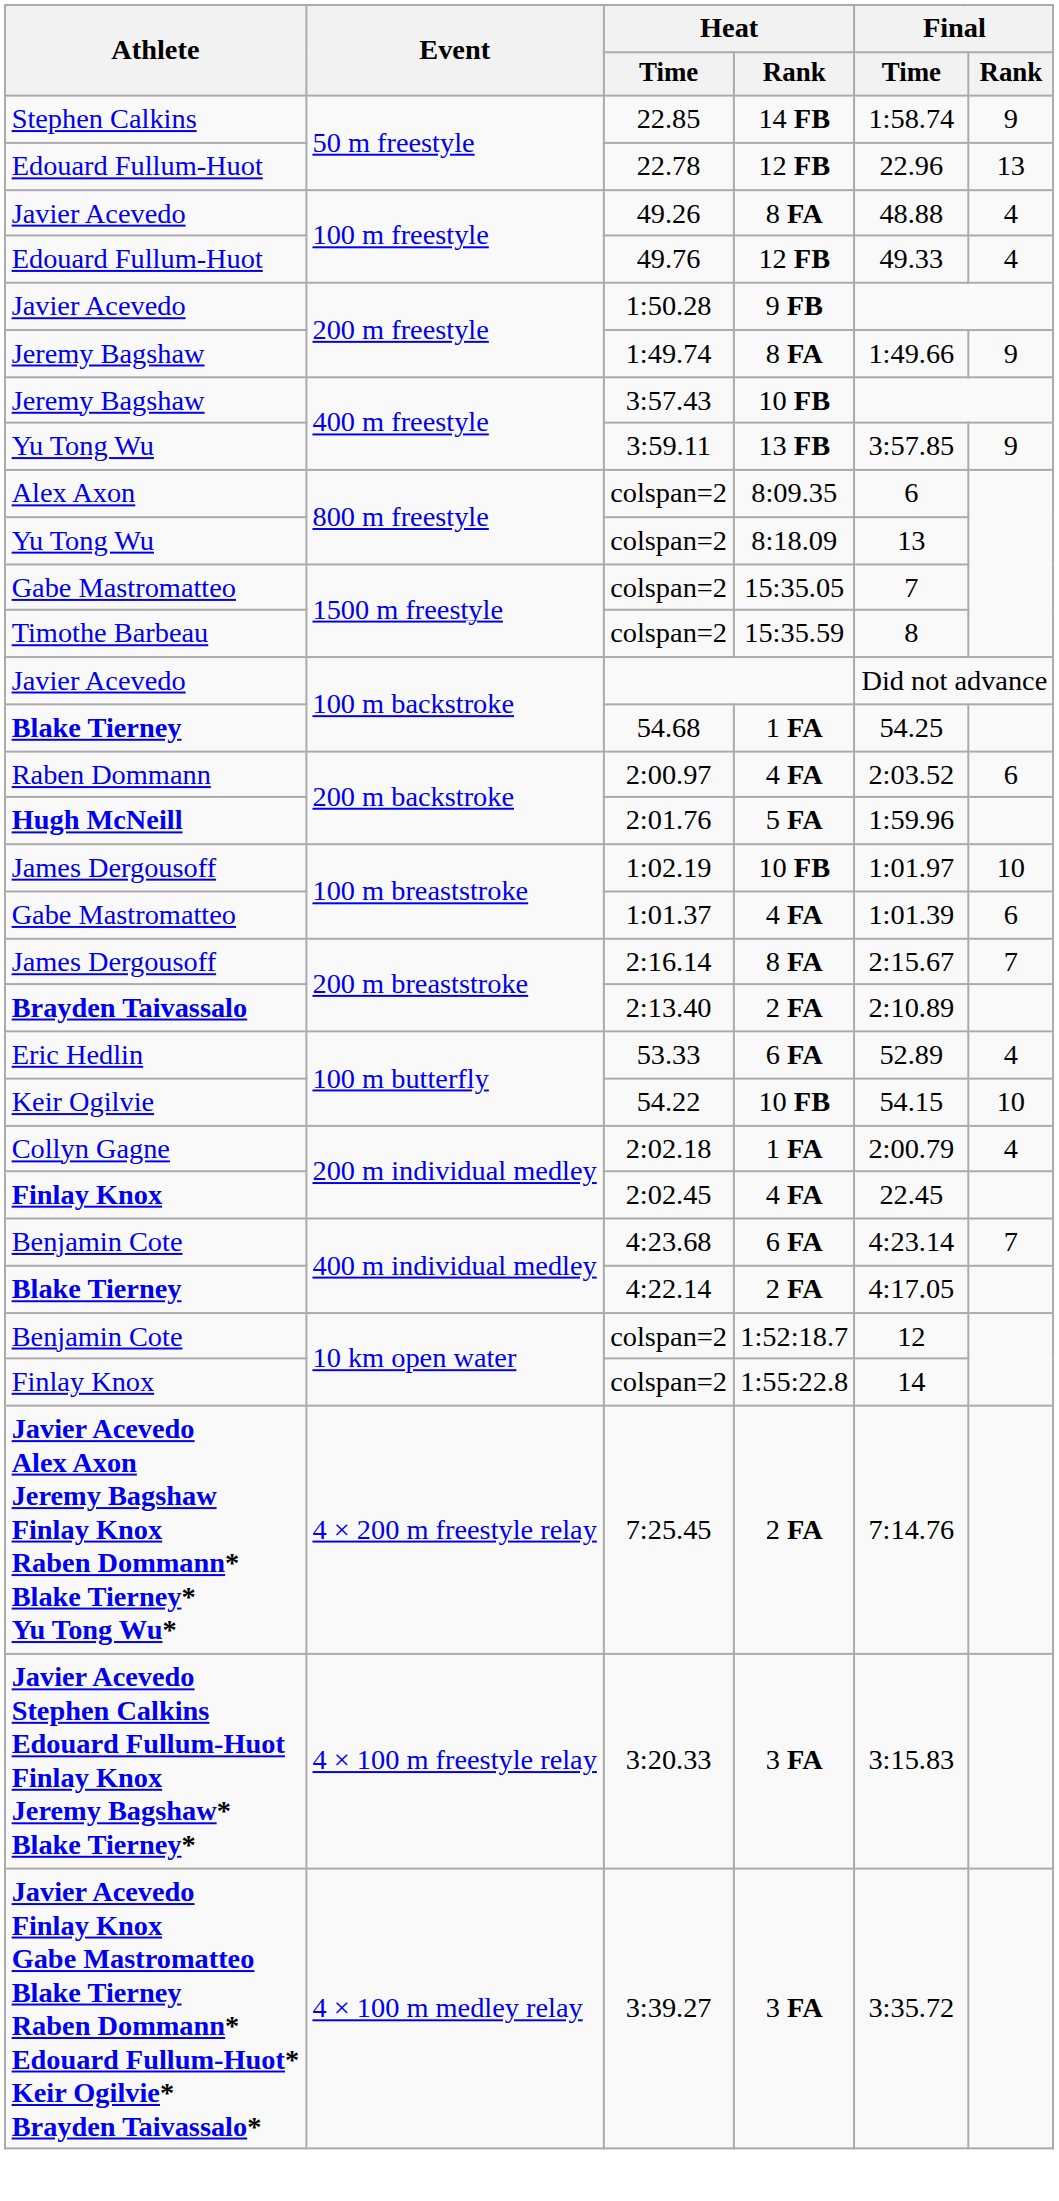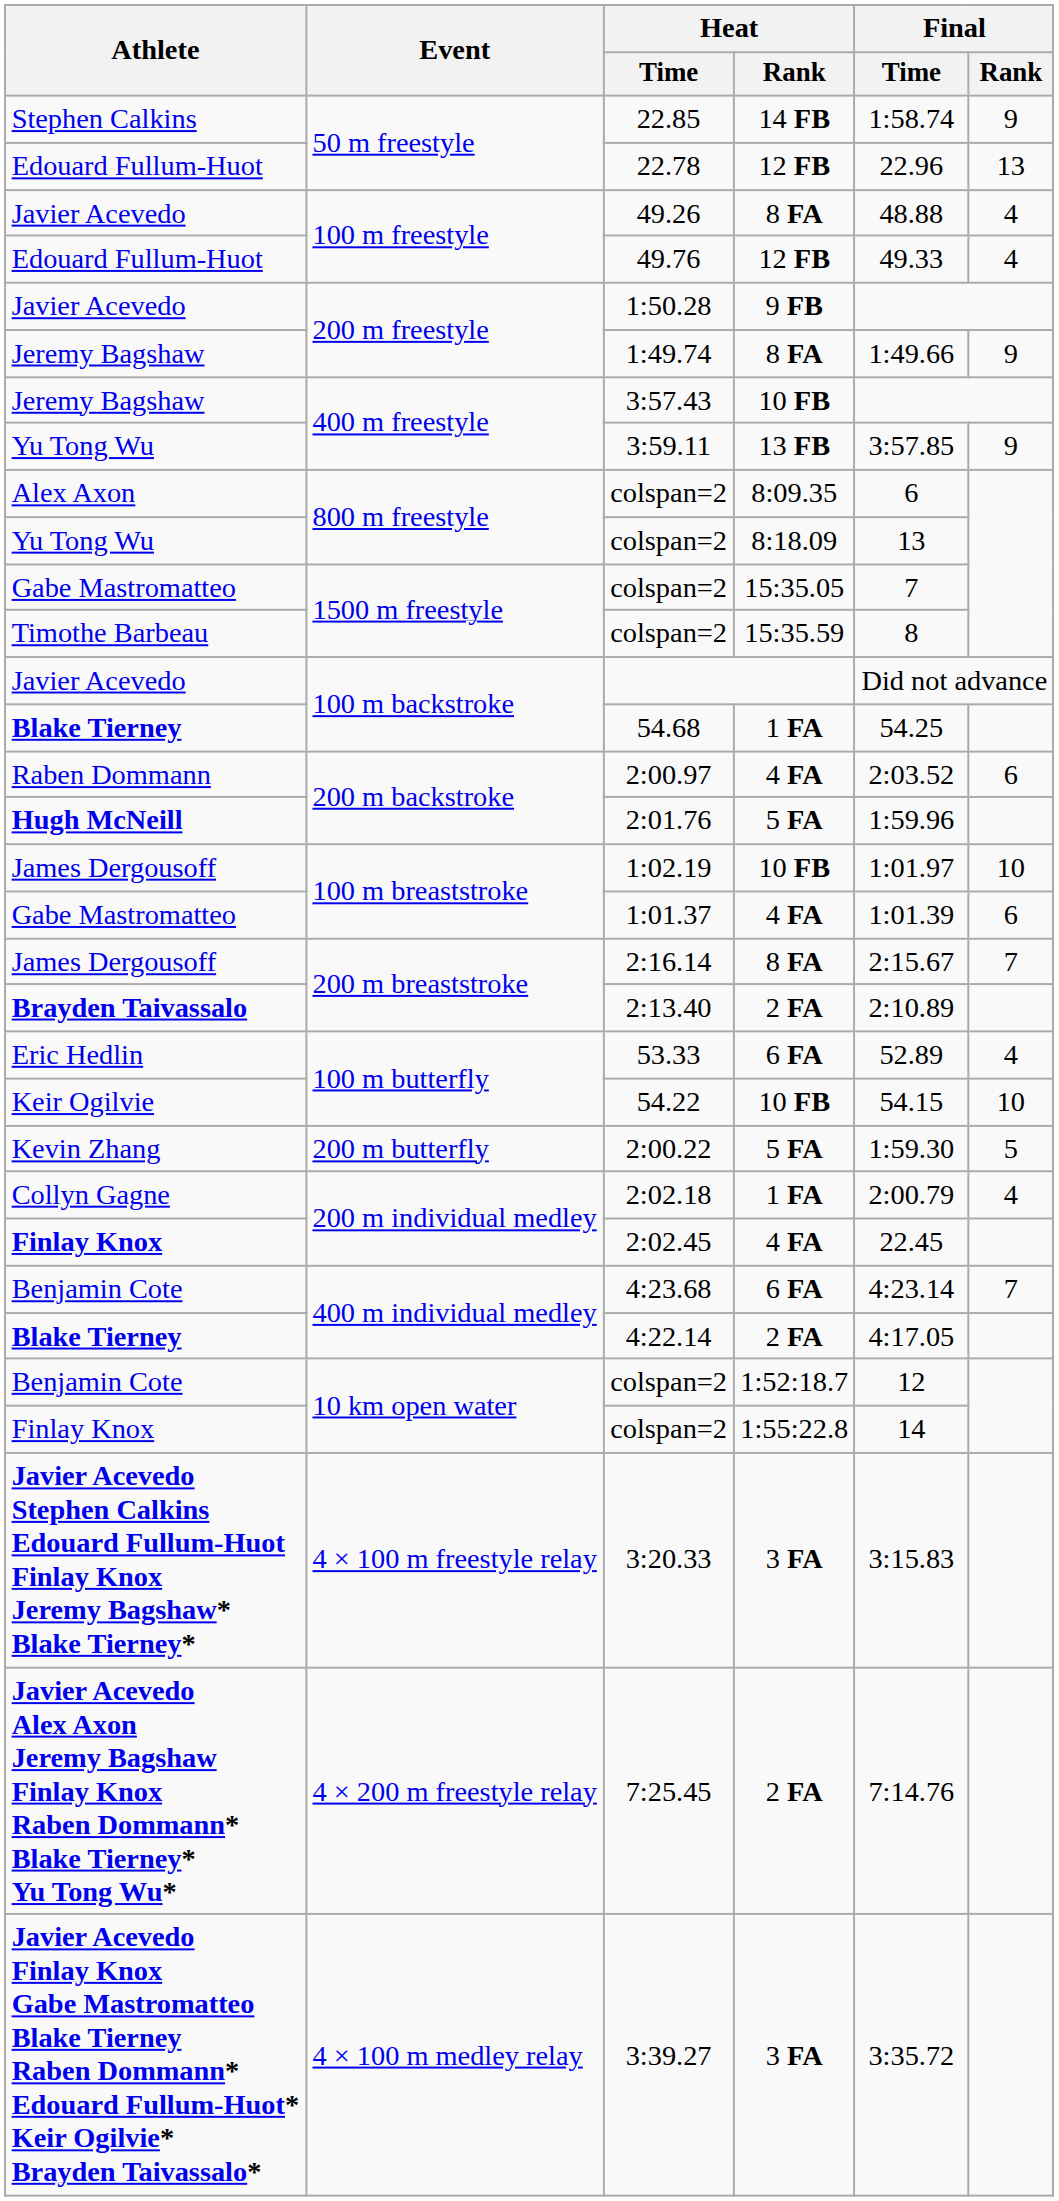+ row: (669, 1148)
rows swapped: (669, 1760) <-> (669, 1529)
